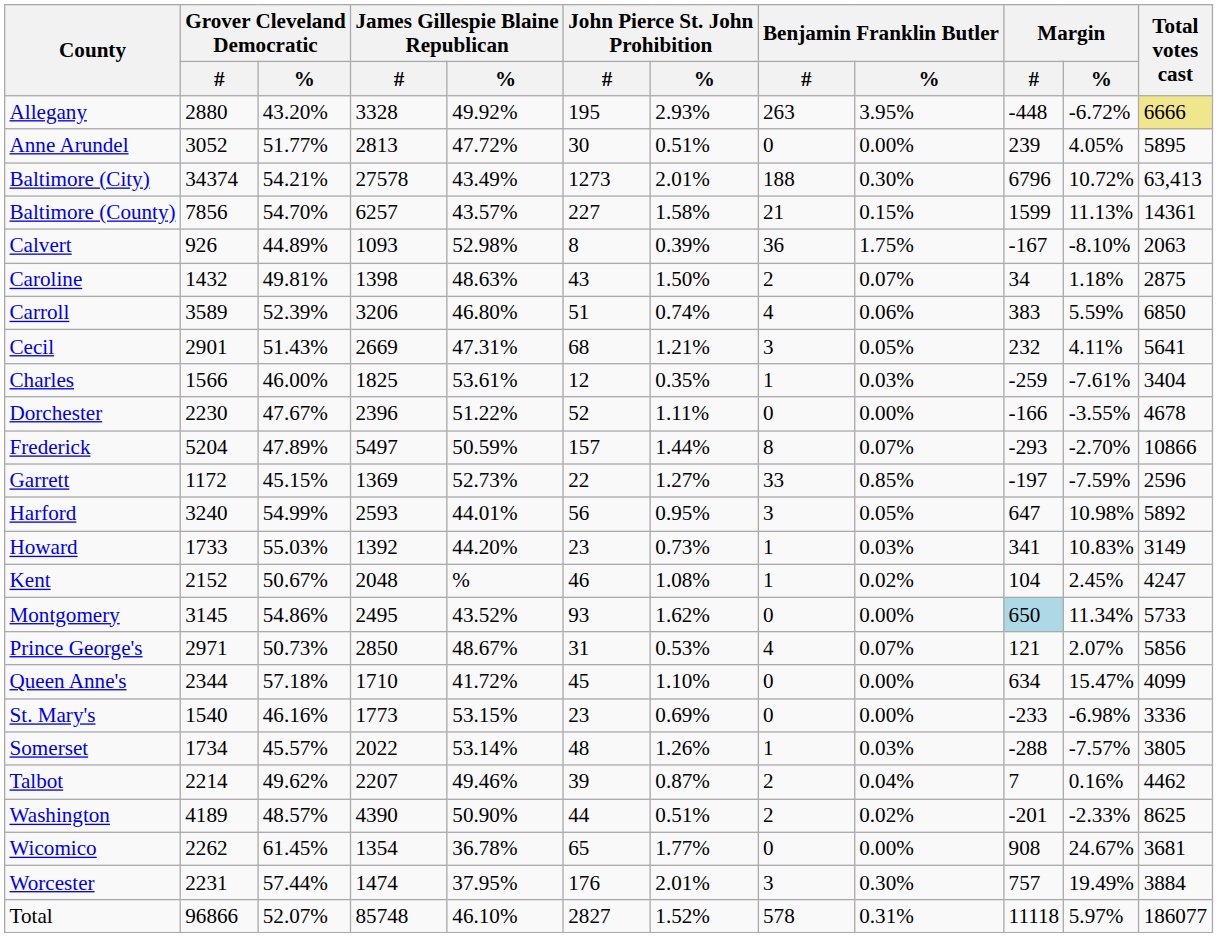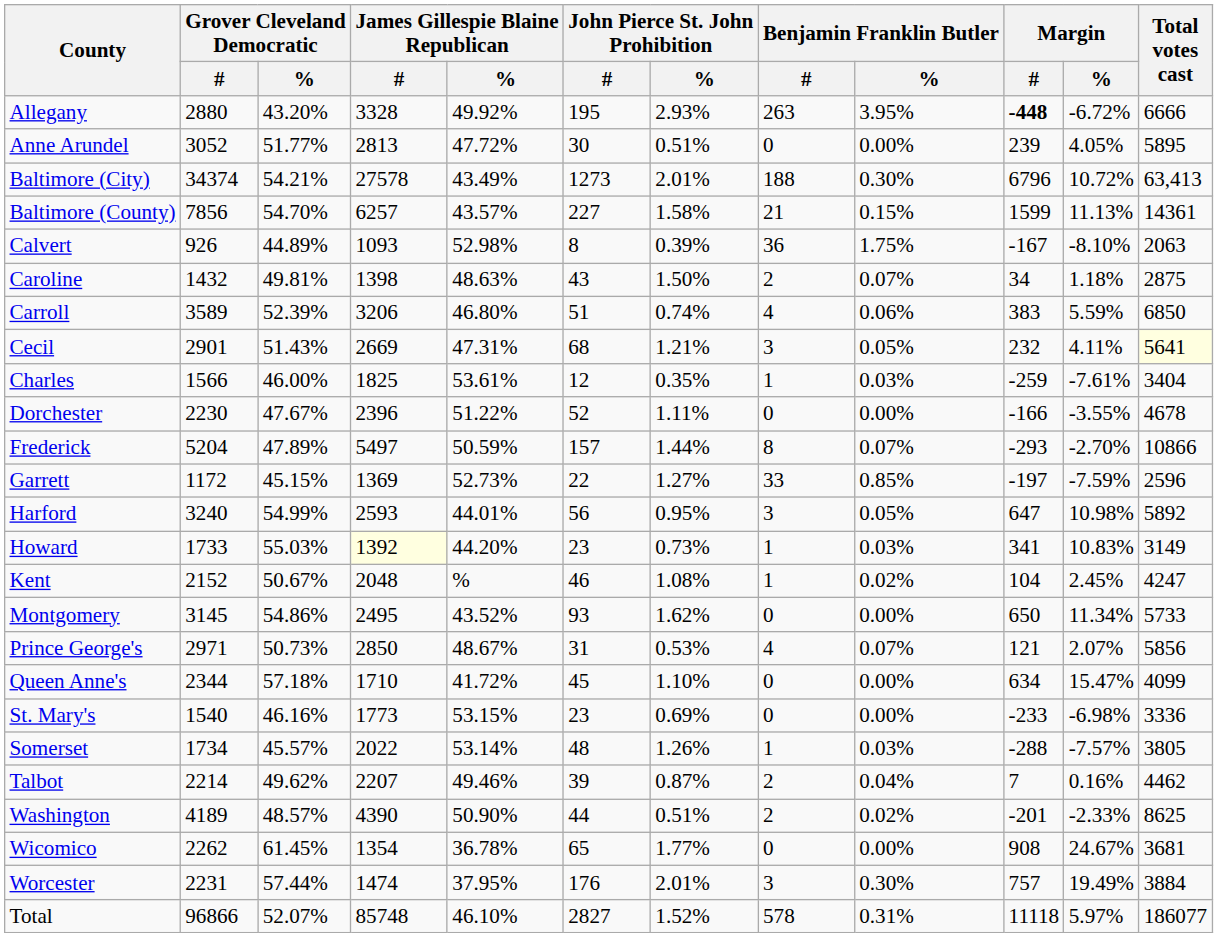(1028, 111) normal -> (1028, 111) bold
(1165, 111) khaki background -> (1165, 111) no background
(1165, 346) no background -> (1165, 346) lightyellow background
(377, 547) no background -> (377, 547) lightyellow background
(1024, 614) lightblue background -> (1024, 614) no background
